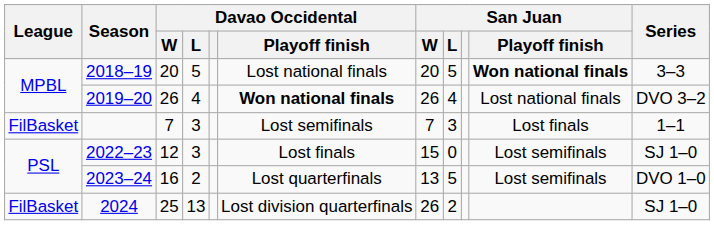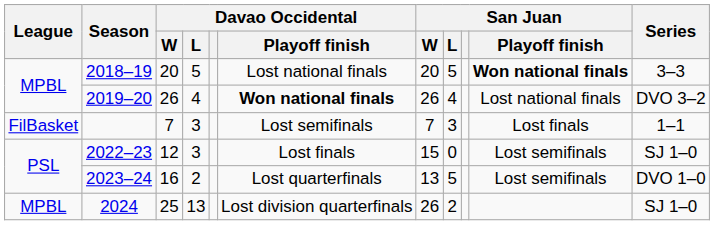(43, 206) FilBasket -> (43, 206) MPBL
